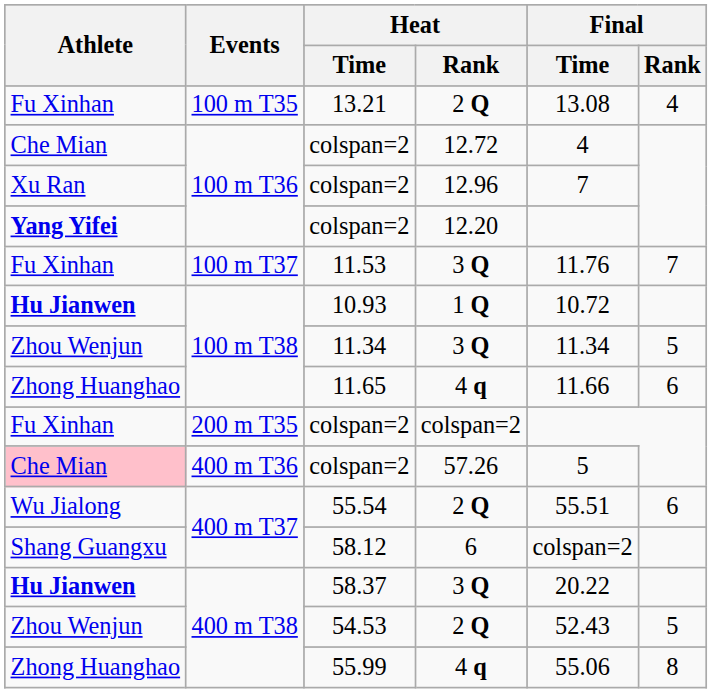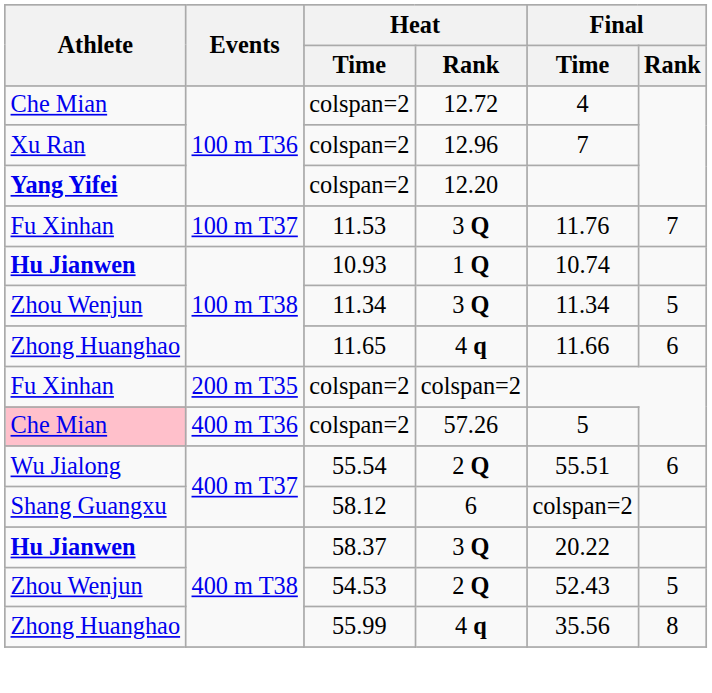- row: (359, 105)
(582, 305) 10.72 -> (582, 265) 10.74
(582, 667) 55.06 -> (582, 627) 35.56
